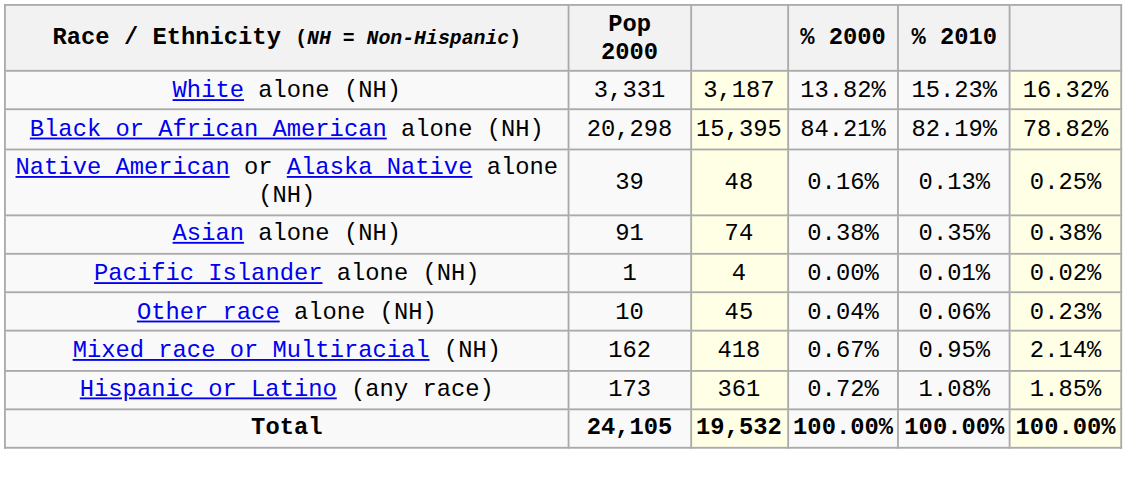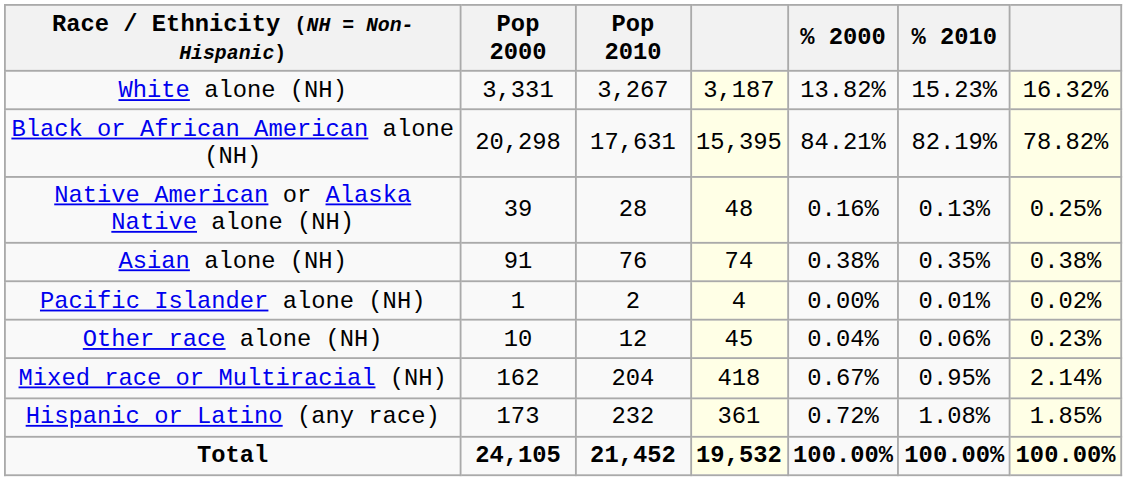+ column: (633, 38)
